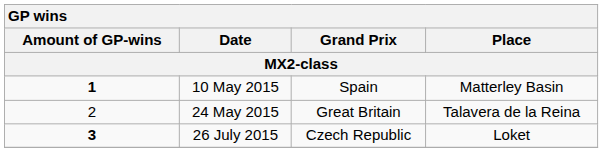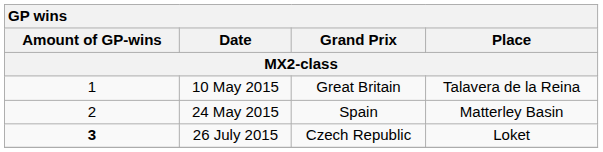(92, 87) bold -> (92, 87) normal
(359, 87) Spain -> (359, 87) Great Britain
(512, 87) Matterley Basin -> (512, 87) Talavera de la Reina
(359, 111) Great Britain -> (359, 111) Spain
(512, 111) Talavera de la Reina -> (512, 111) Matterley Basin
